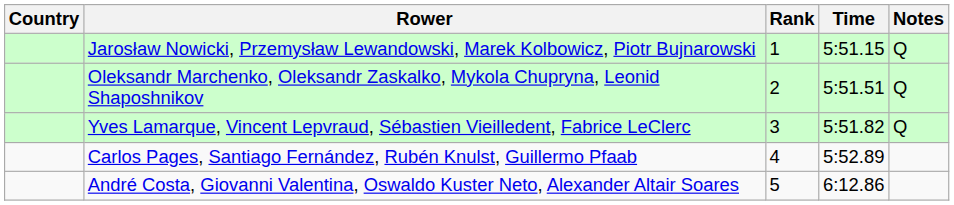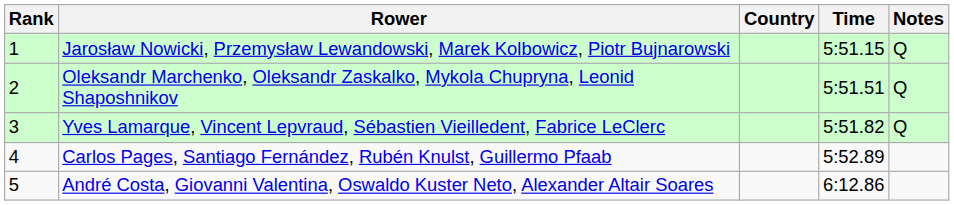columns swapped: (792, 19) <-> (44, 19)
